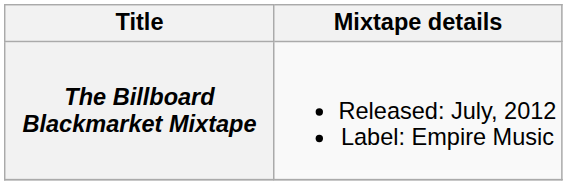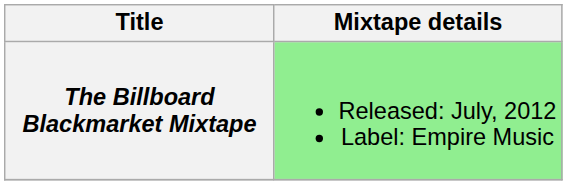(418, 124) no background -> (418, 124) lightgreen background
